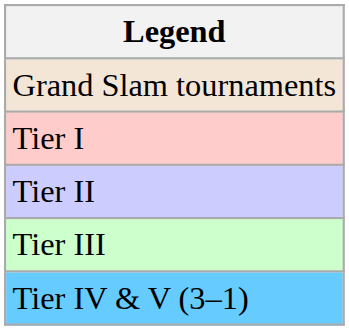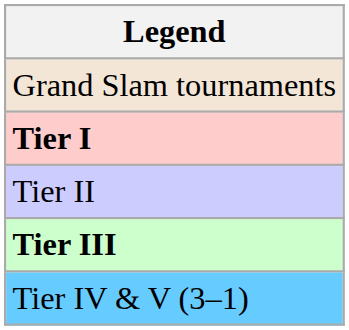(48, 138) normal -> (52, 138) bold
(59, 244) normal -> (65, 244) bold
